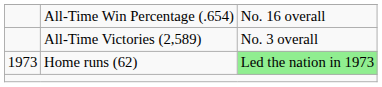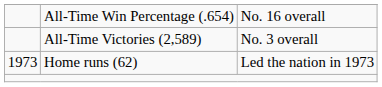(307, 62) lightgreen background -> (307, 62) no background
